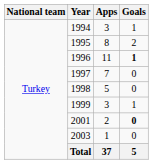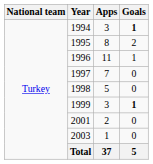(134, 27) normal -> (134, 27) bold
(134, 58) bold -> (134, 58) normal
(134, 105) normal -> (134, 105) bold
(134, 120) bold -> (134, 120) normal
